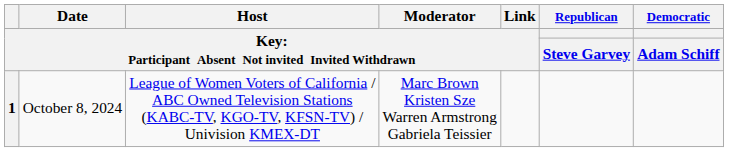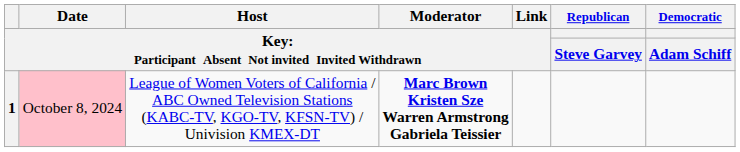(72, 108) no background -> (72, 108) pink background
(440, 108) normal -> (446, 108) bold
